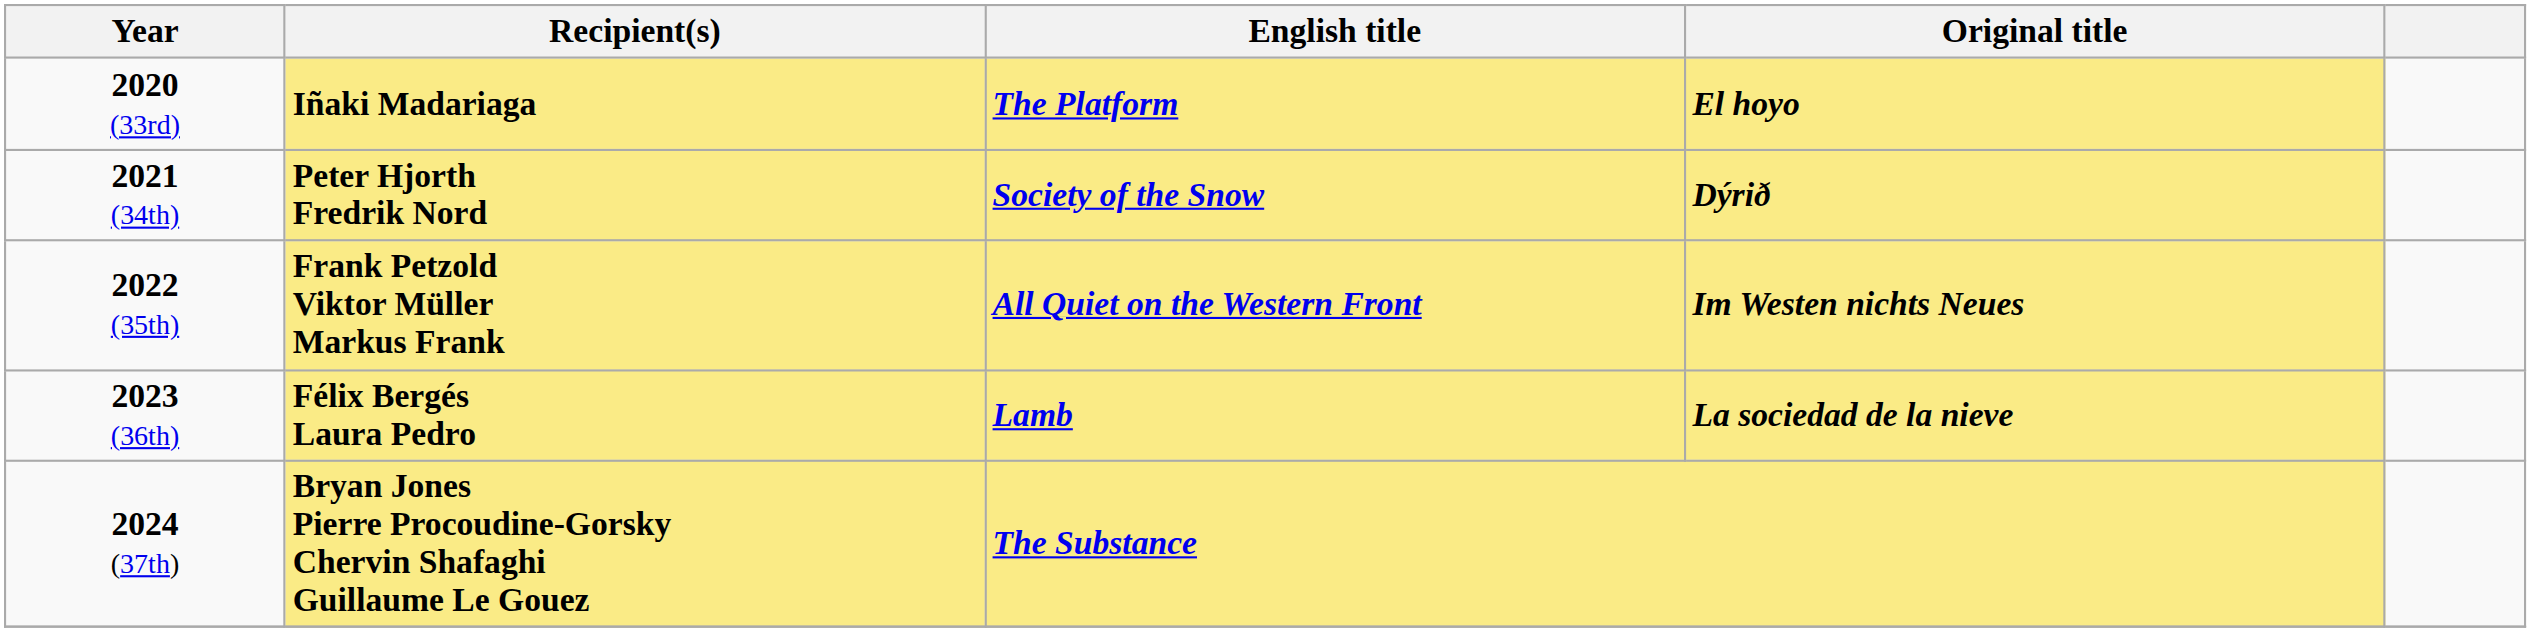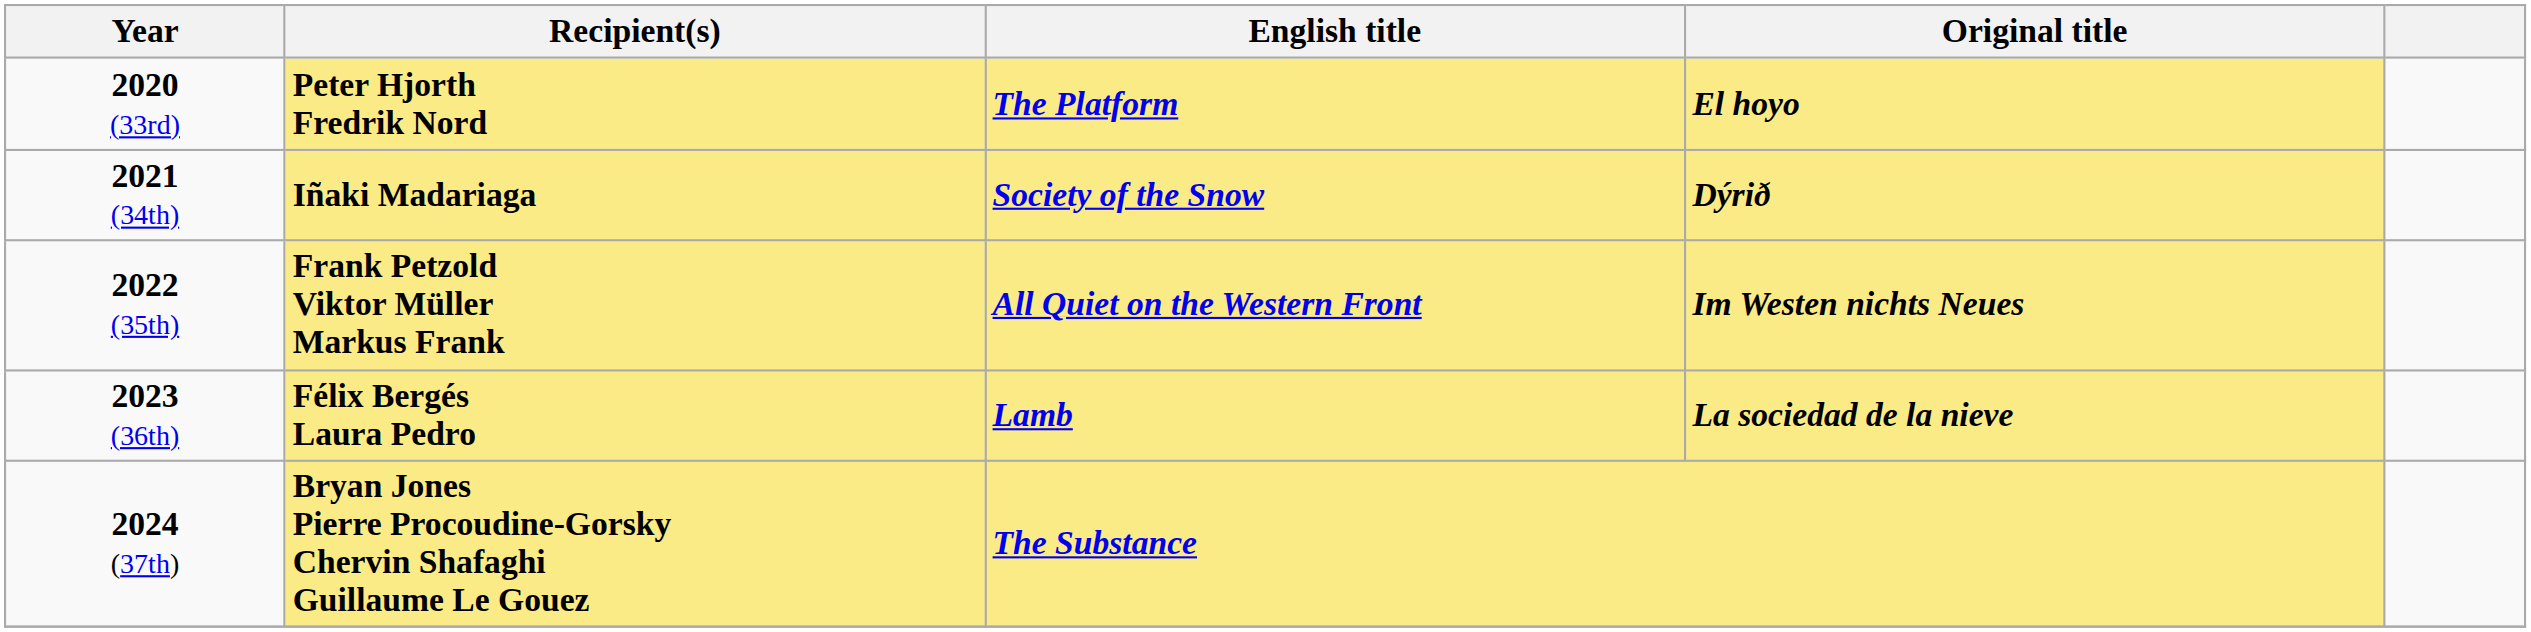(415, 103) Iñaki Madariaga -> (390, 103) Peter Hjorth Fredrik Nord
(390, 194) Peter Hjorth Fredrik Nord -> (415, 194) Iñaki Madariaga
